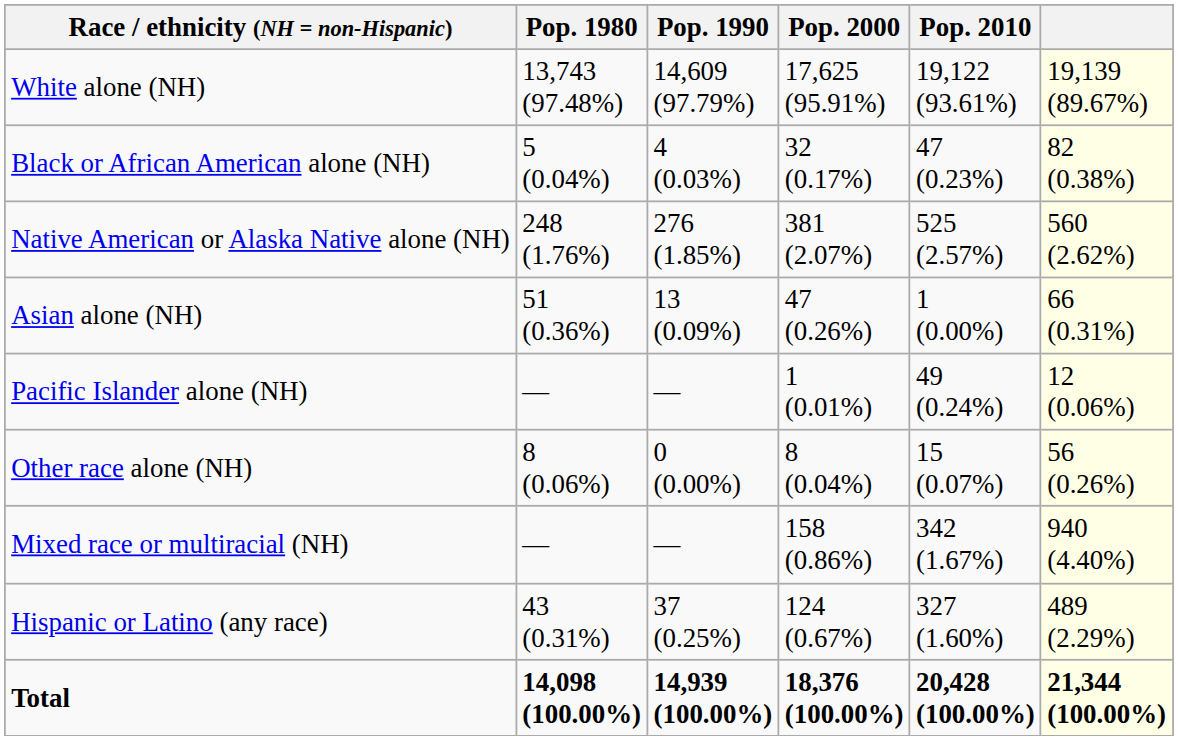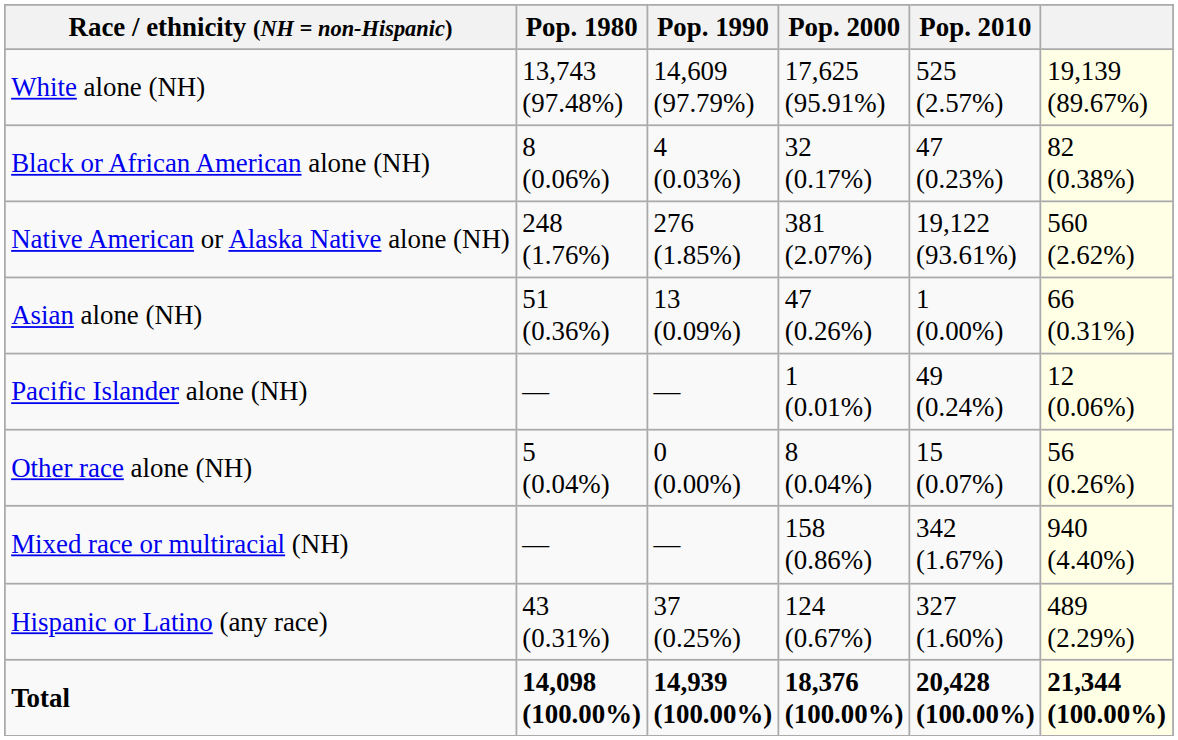(966, 87) 19,122 (93.61%) -> (960, 87) 525 (2.57%)
(566, 163) 5 (0.04%) -> (566, 163) 8 (0.06%)
(960, 239) 525 (2.57%) -> (966, 239) 19,122 (93.61%)
(566, 468) 8 (0.06%) -> (566, 468) 5 (0.04%)
